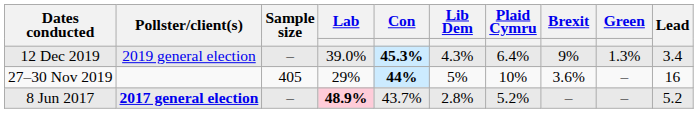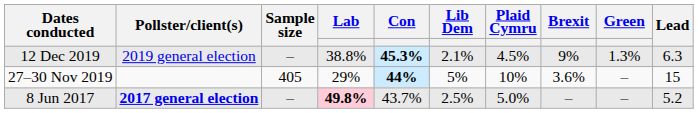(346, 56) 39.0% -> (346, 56) 38.8%
(457, 56) 4.3% -> (457, 56) 2.1%
(513, 56) 6.4% -> (513, 56) 4.5%
(673, 56) 3.4 -> (673, 56) 6.3
(673, 77) 16 -> (673, 77) 15
(346, 97) 48.9% -> (346, 97) 49.8%
(457, 97) 2.8% -> (457, 97) 2.5%
(513, 97) 5.2% -> (513, 97) 5.0%
